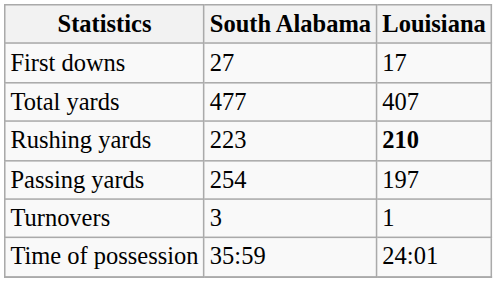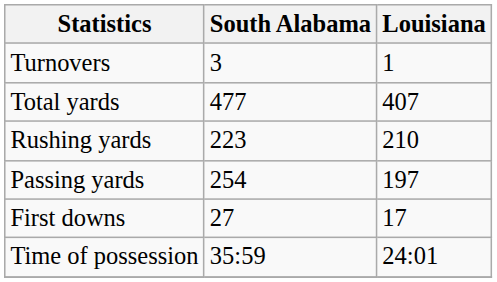rows swapped: (68, 62) <-> (60, 218)
(401, 140) bold -> (401, 140) normal
